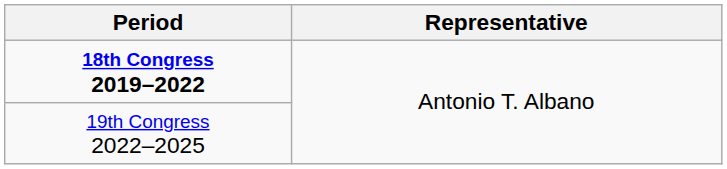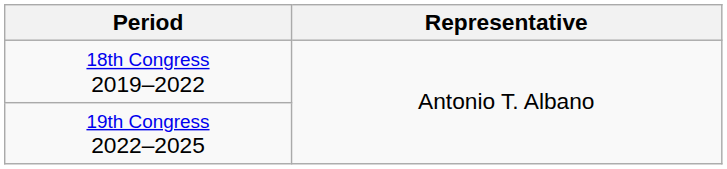(148, 71) bold -> (148, 72) normal
